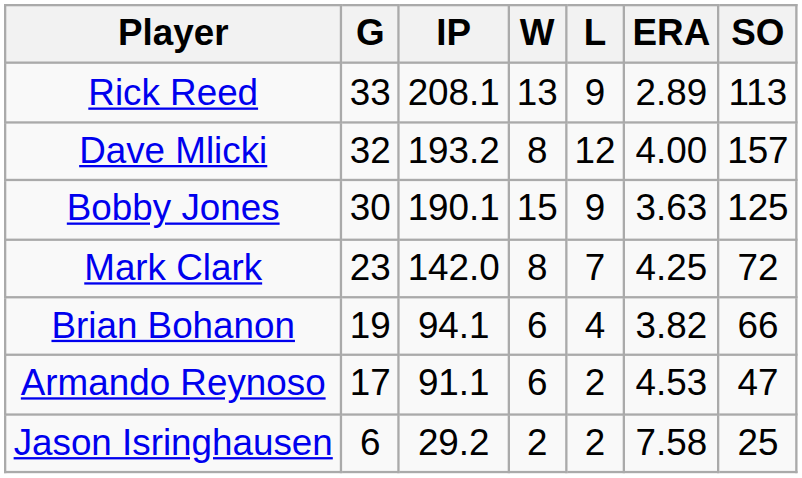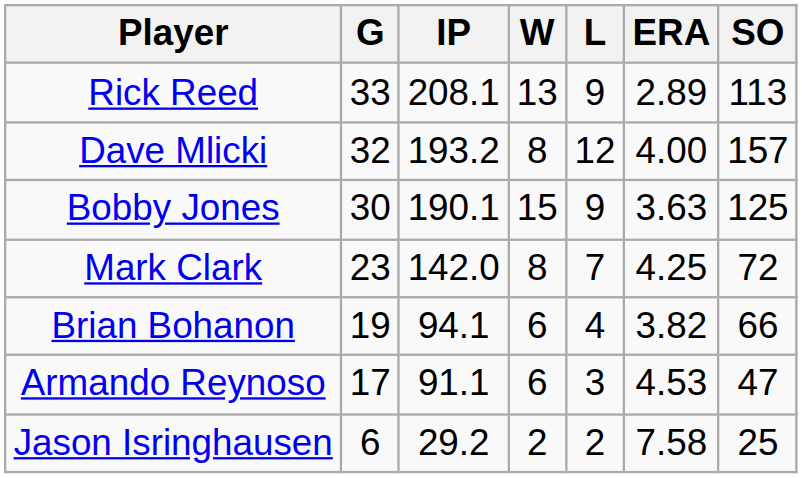(595, 383) 2 -> (595, 383) 3
